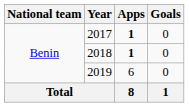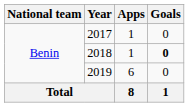(131, 33) bold -> (131, 33) normal
(131, 53) bold -> (131, 53) normal
(166, 53) normal -> (166, 53) bold
